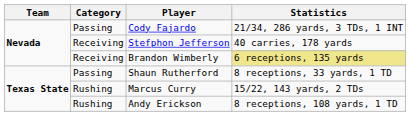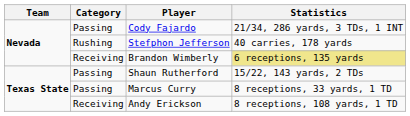(98, 43) Receiving -> (93, 43) Rushing
(313, 73) 8 receptions, 33 yards, 1 TD -> (299, 73) 15/22, 143 yards, 2 TDs
(93, 89) Rushing -> (93, 89) Passing
(299, 89) 15/22, 143 yards, 2 TDs -> (313, 89) 8 receptions, 33 yards, 1 TD
(93, 104) Rushing -> (98, 104) Receiving
